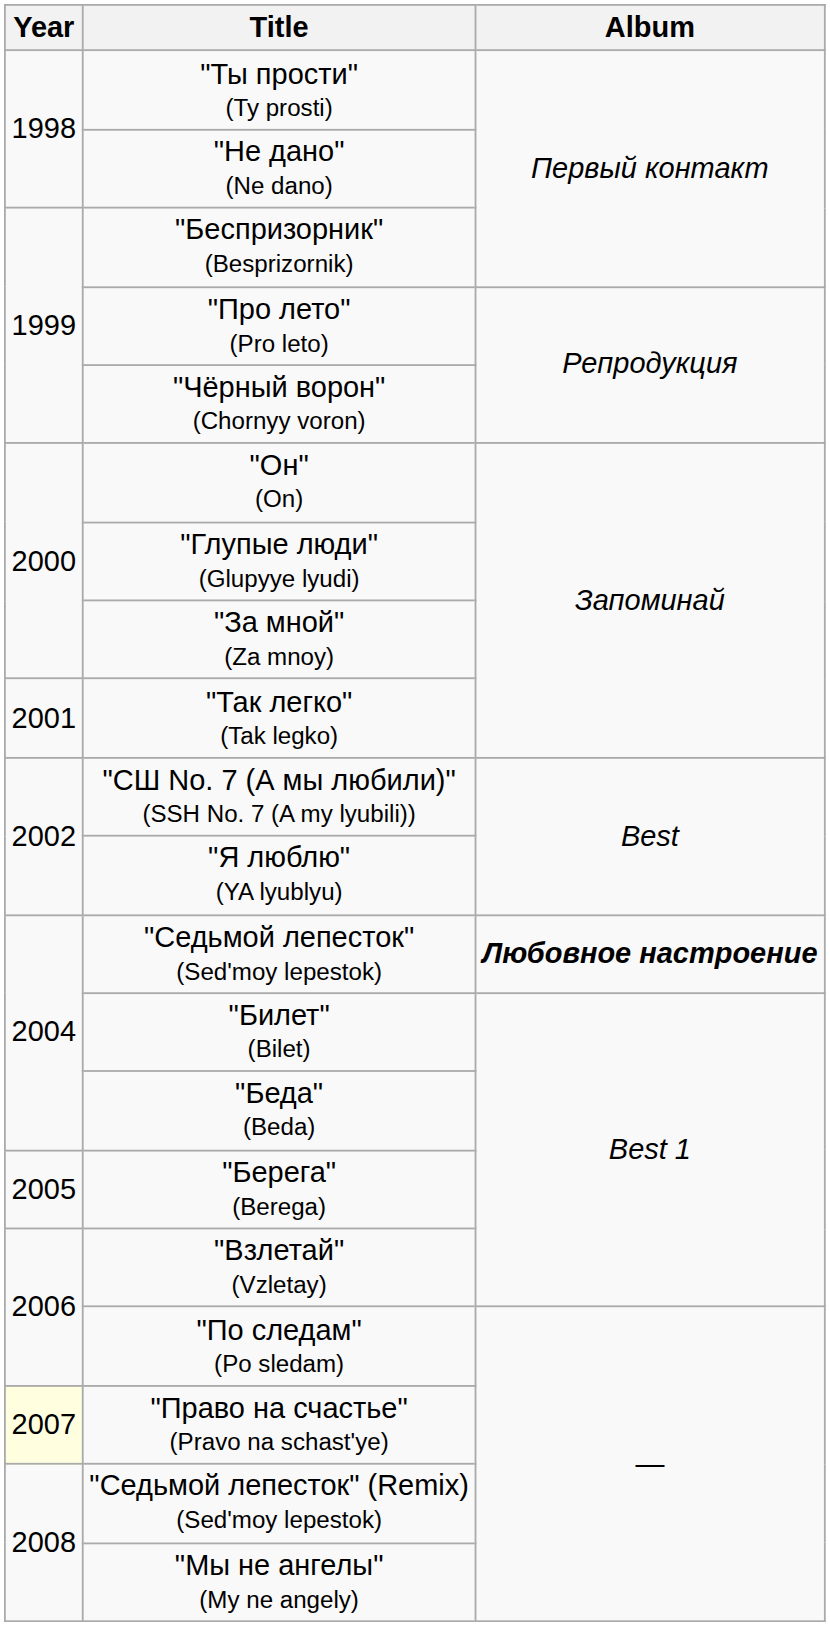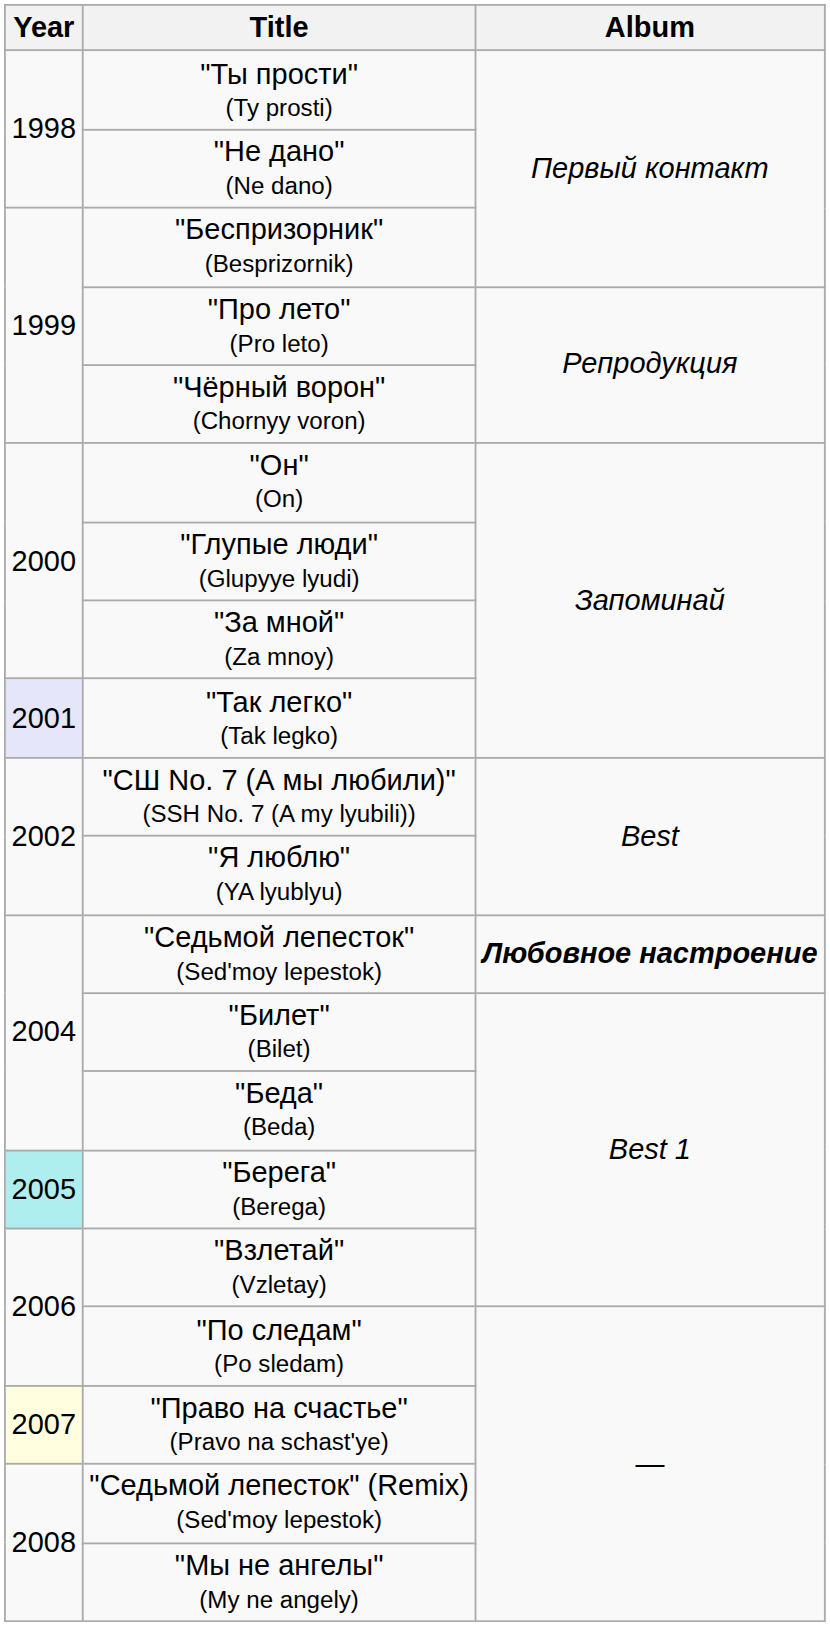(44, 717) no background -> (44, 717) lavender background
(44, 1188) no background -> (44, 1188) paleturquoise background
